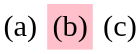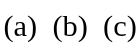(70, 26) pink background -> (70, 26) no background
